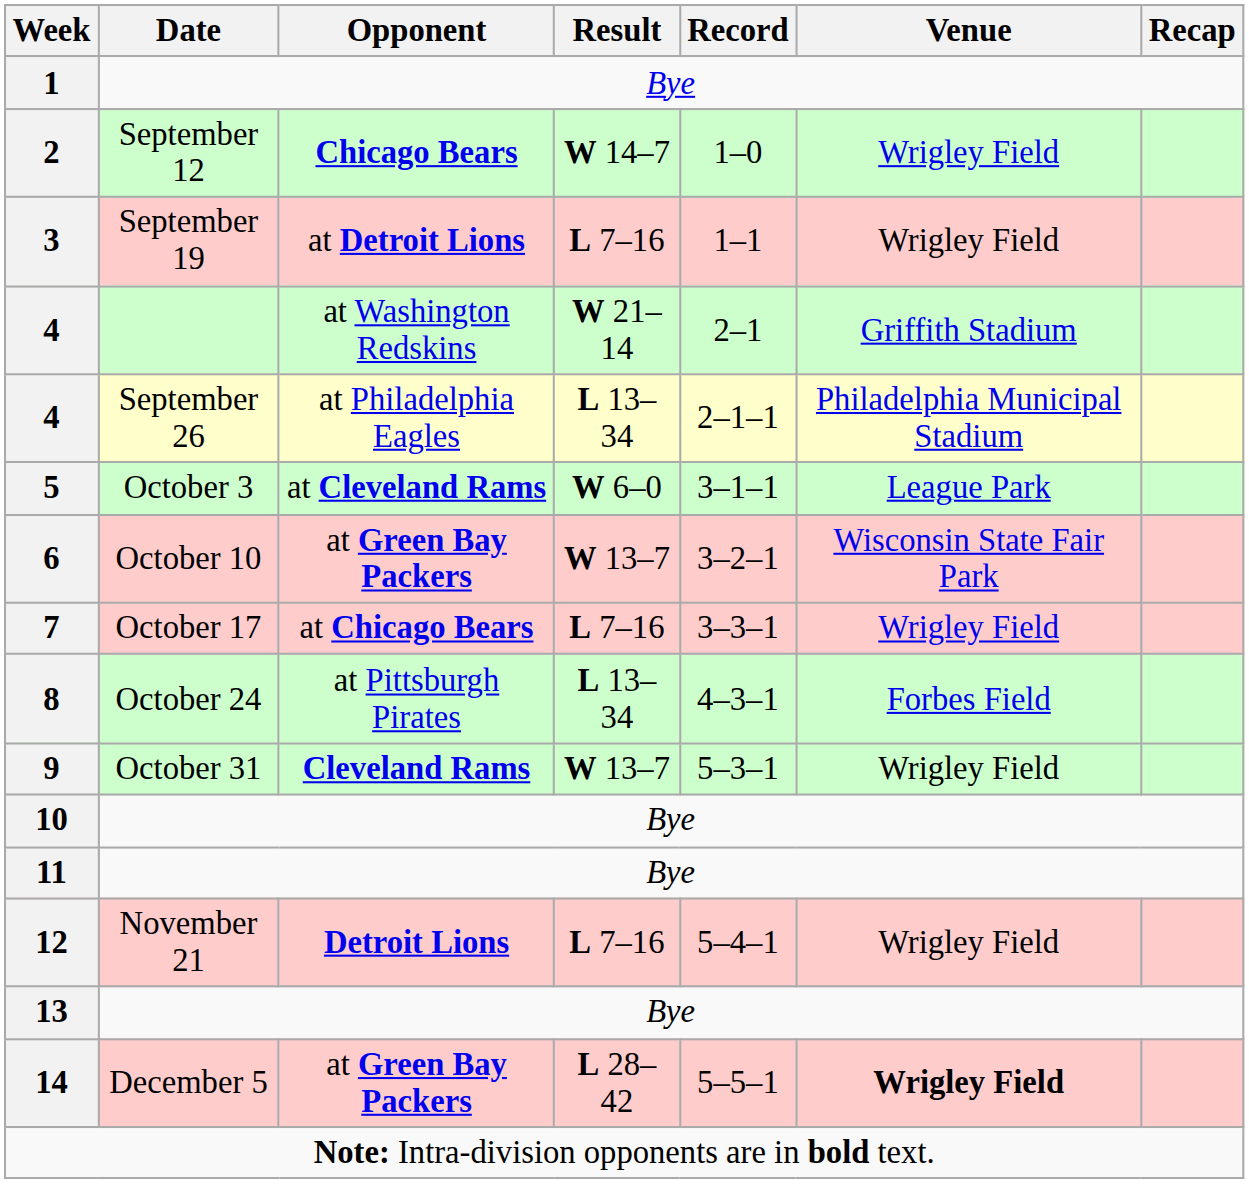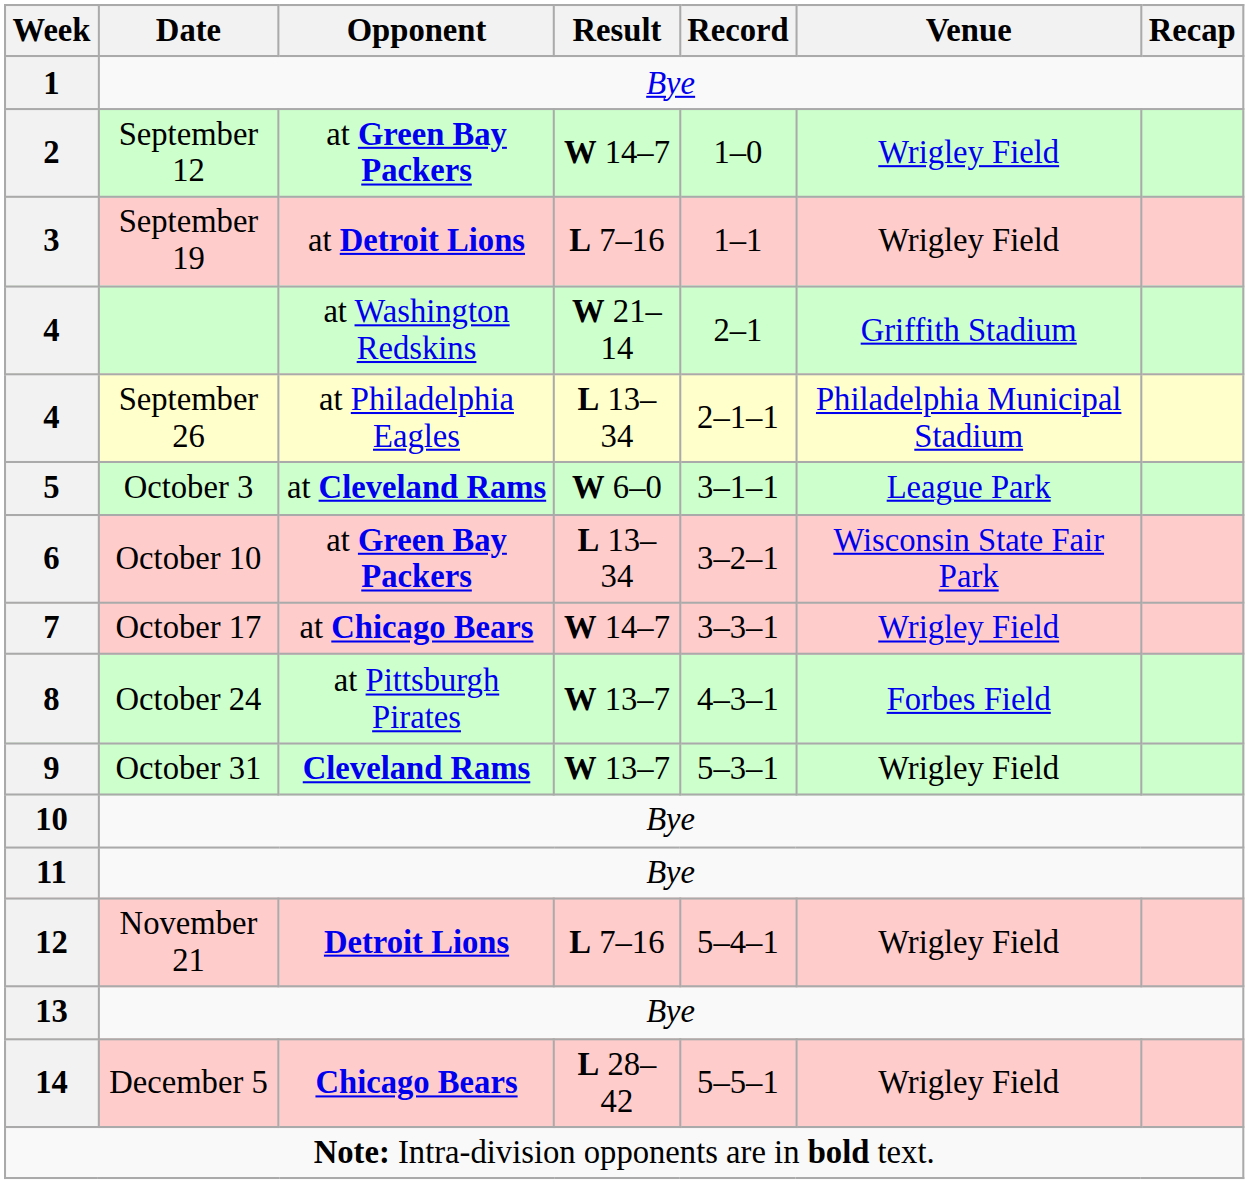(417, 152) Chicago Bears -> (417, 152) at Green Bay Packers
(617, 557) W 13–7 -> (617, 557) L 13–34
(617, 628) L 7–16 -> (617, 628) W 14–7
(617, 698) L 13–34 -> (617, 698) W 13–7
(417, 1082) at Green Bay Packers -> (417, 1082) Chicago Bears
(969, 1082) bold -> (969, 1082) normal
